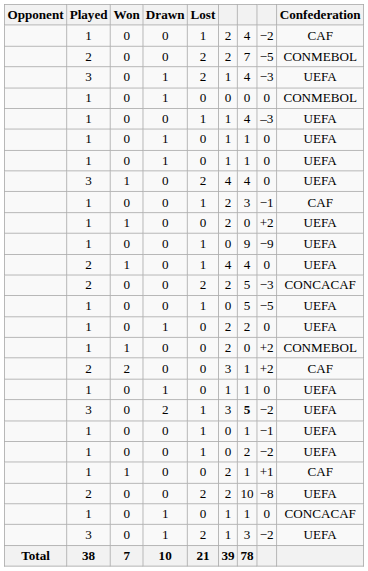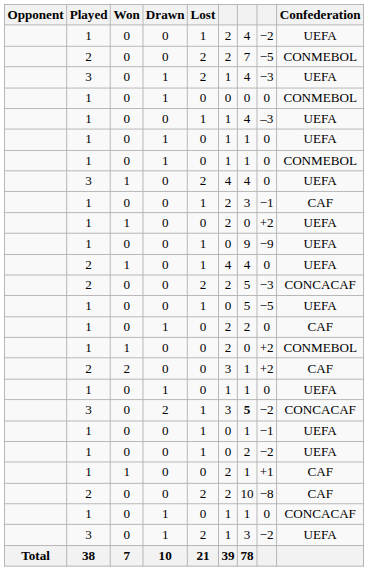(320, 35) CAF -> (320, 35) UEFA
(320, 160) UEFA -> (320, 160) CONMEBOL
(320, 327) UEFA -> (320, 327) CAF
(320, 410) UEFA -> (320, 410) CONCACAF
(320, 493) UEFA -> (320, 493) CAF
